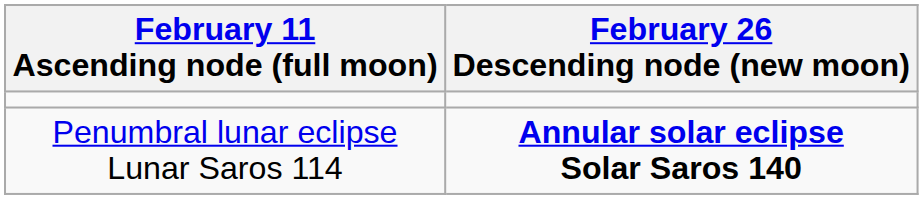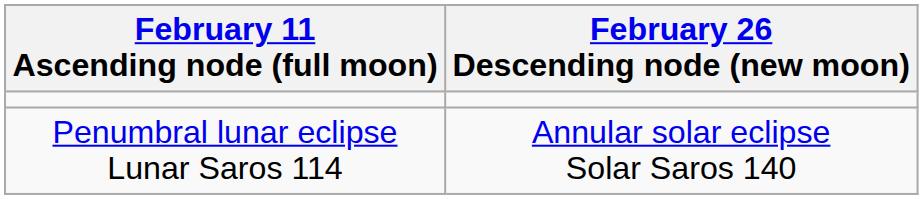(681, 150) bold -> (681, 150) normal
